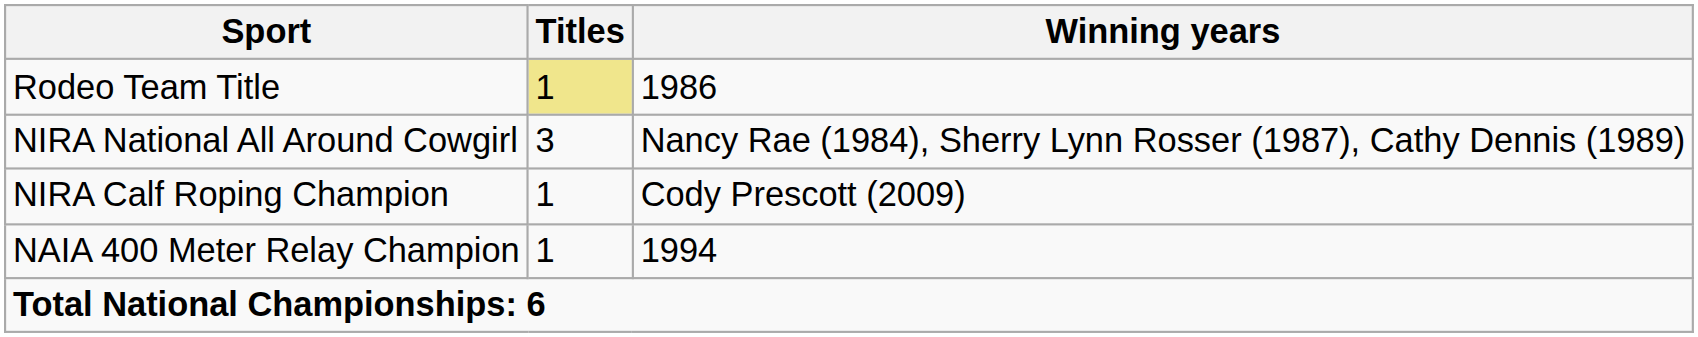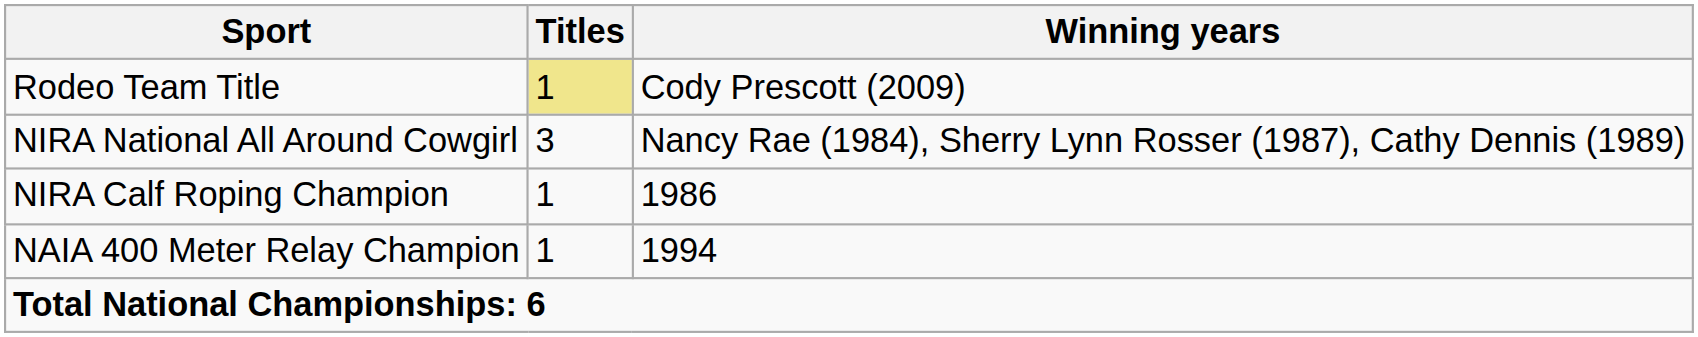(679, 86) 1986 -> (803, 86) Cody Prescott (2009)
(803, 195) Cody Prescott (2009) -> (679, 195) 1986
